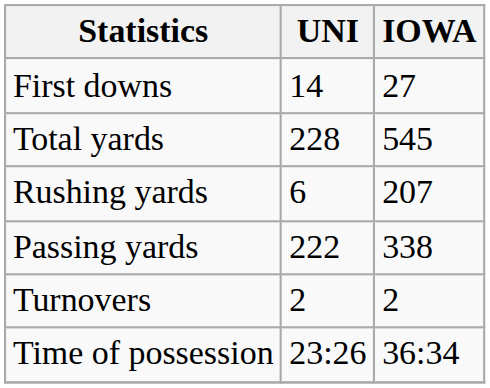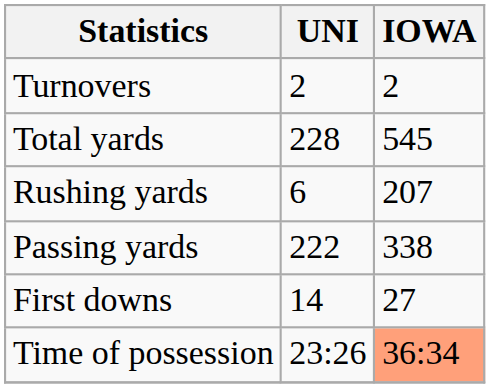rows swapped: (93, 85) <-> (82, 300)
(421, 354) no background -> (421, 354) lightsalmon background
